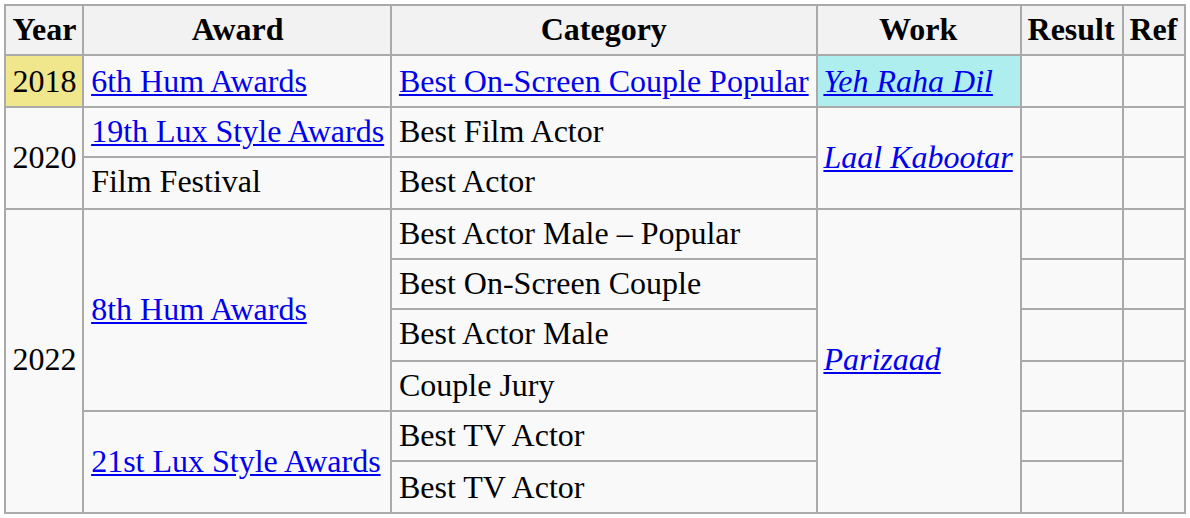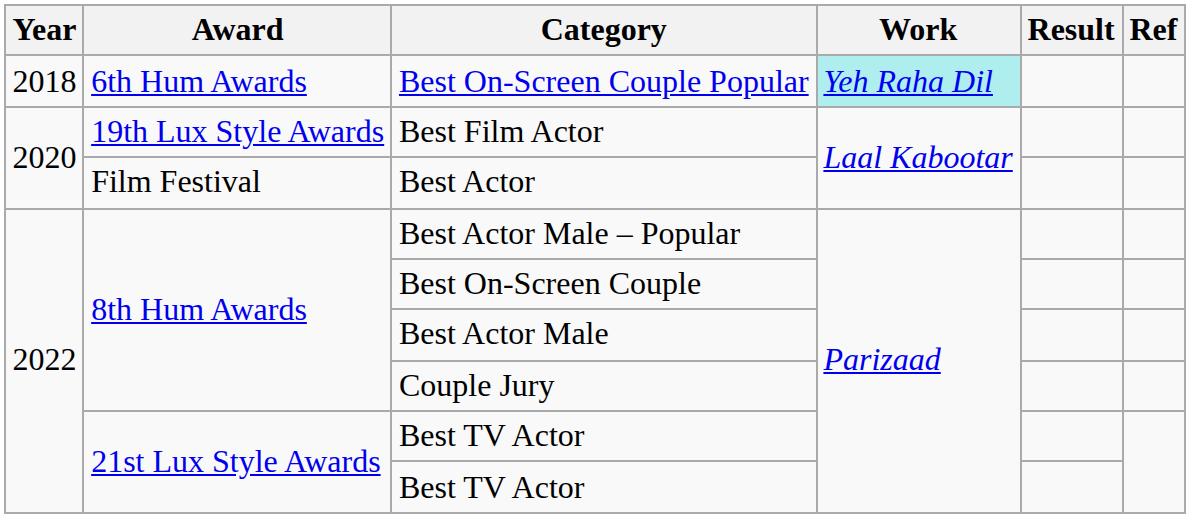(44, 80) khaki background -> (44, 80) no background
